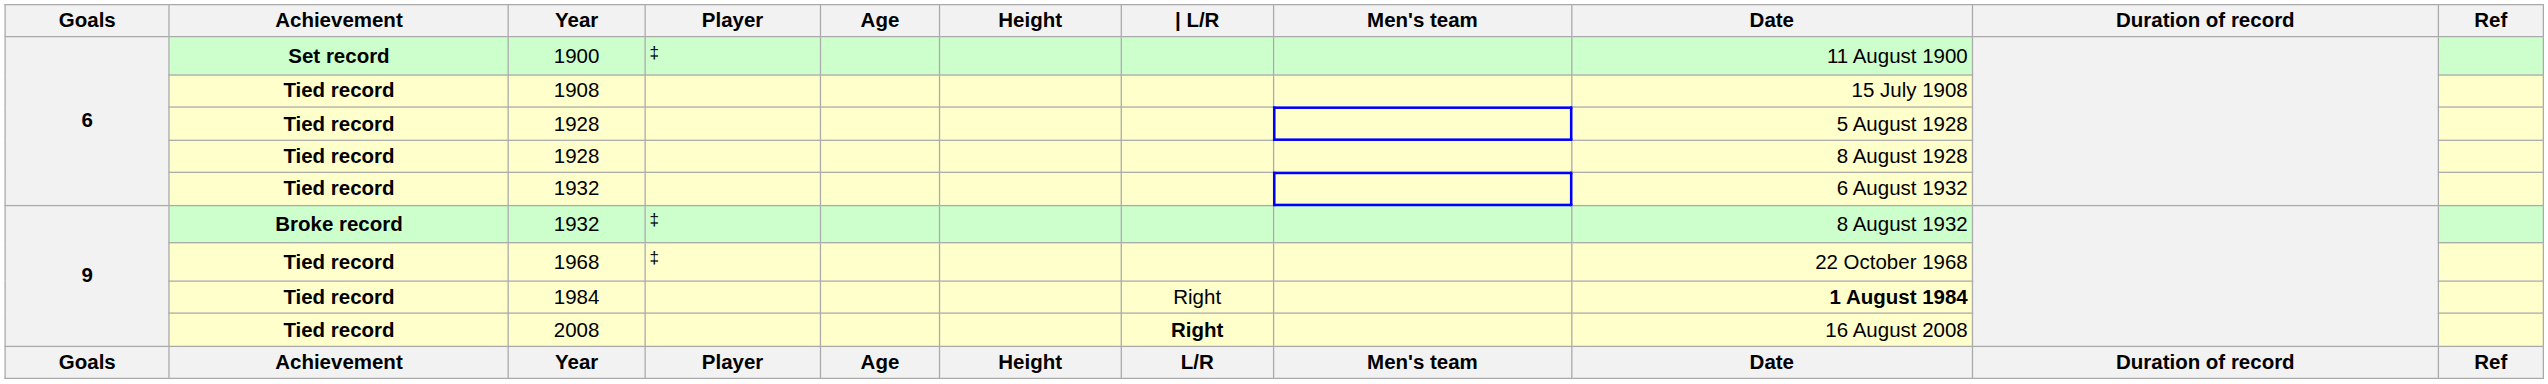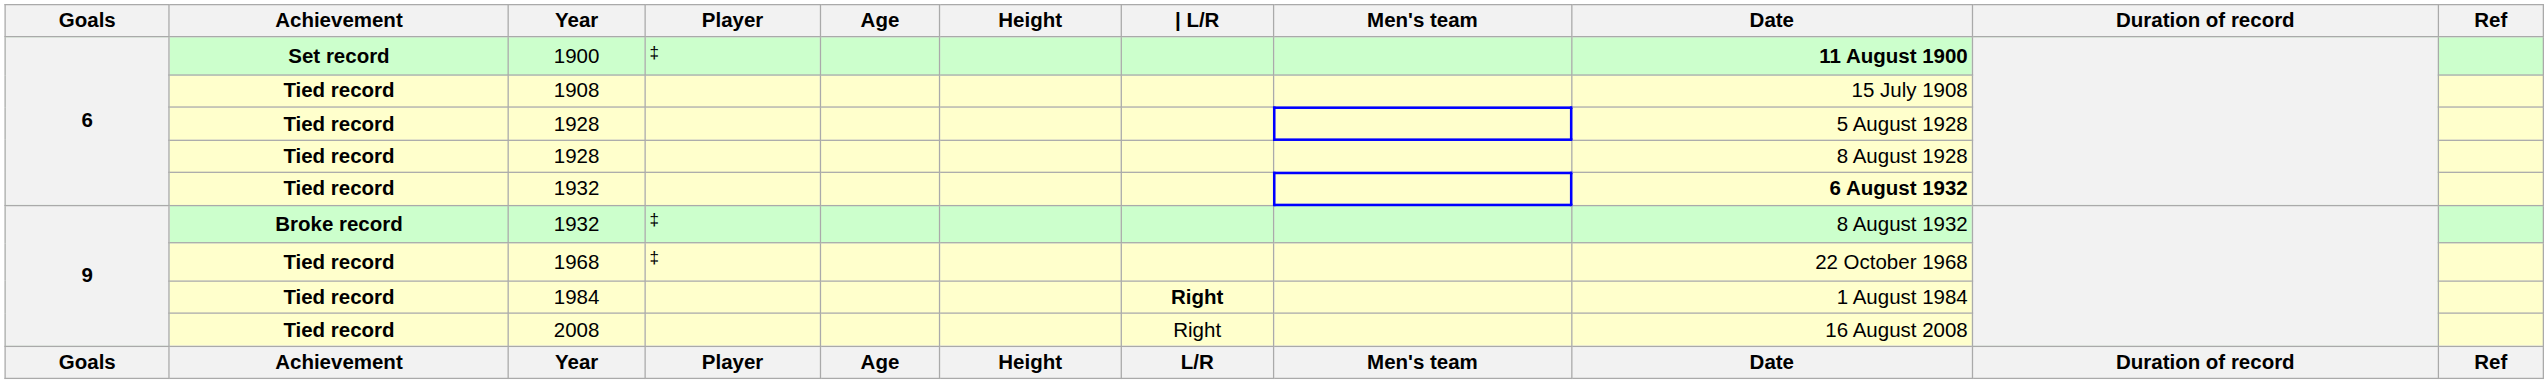(1897, 55) normal -> (1894, 55) bold
(1902, 188) normal -> (1899, 188) bold
(1197, 297) normal -> (1197, 297) bold
(1899, 297) bold -> (1902, 297) normal
(1197, 329) bold -> (1197, 329) normal
